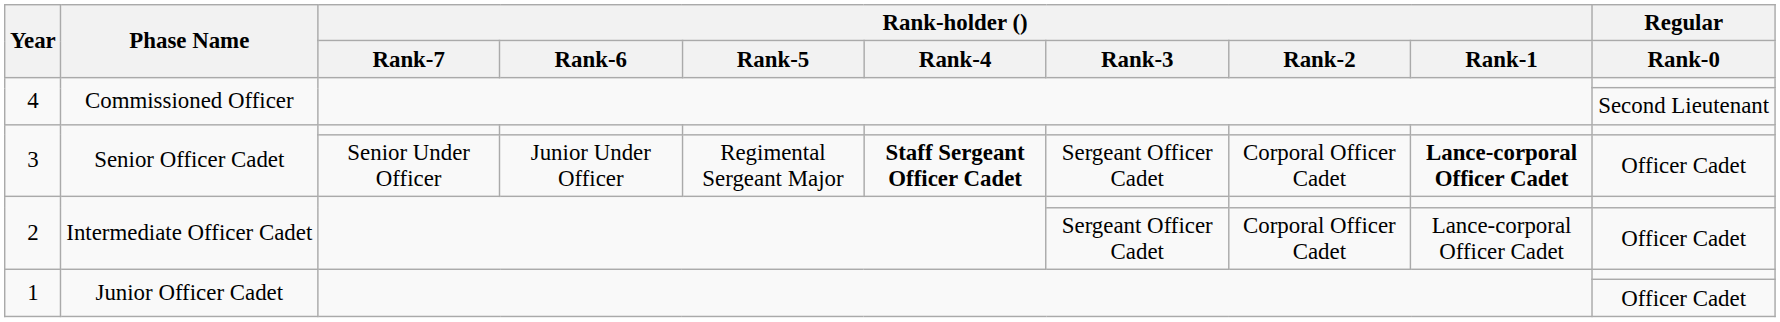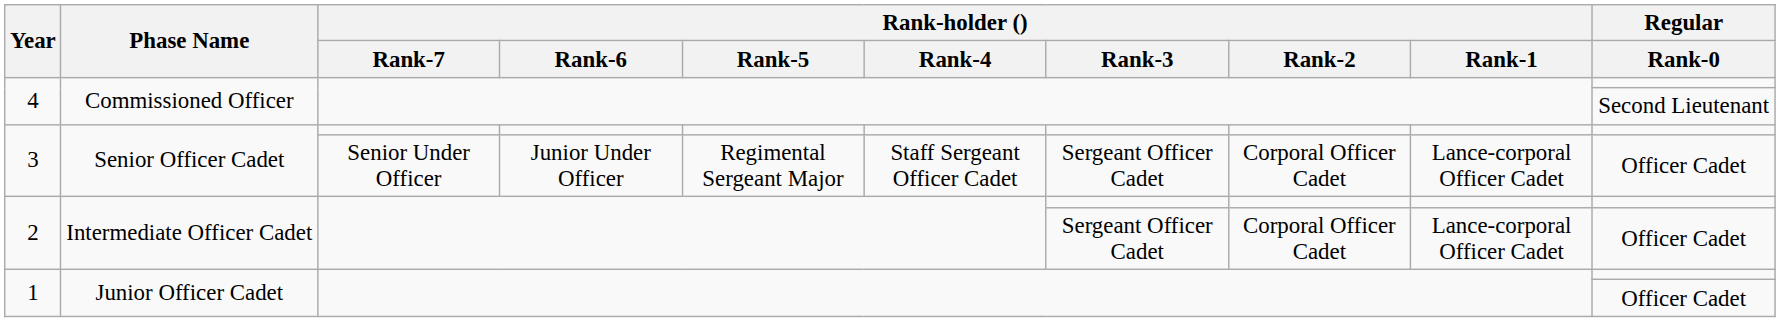(955, 165) bold -> (955, 165) normal
(1502, 165) bold -> (1502, 165) normal
